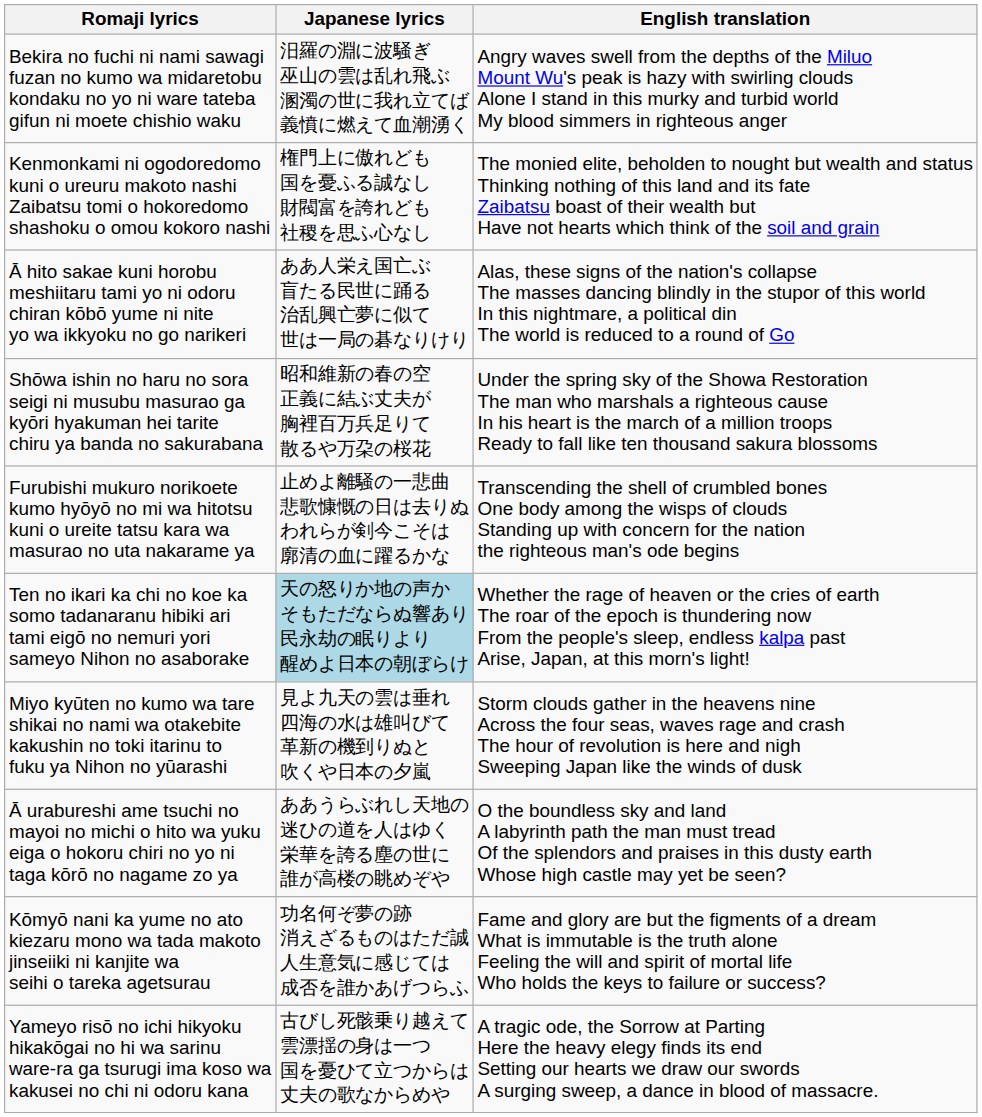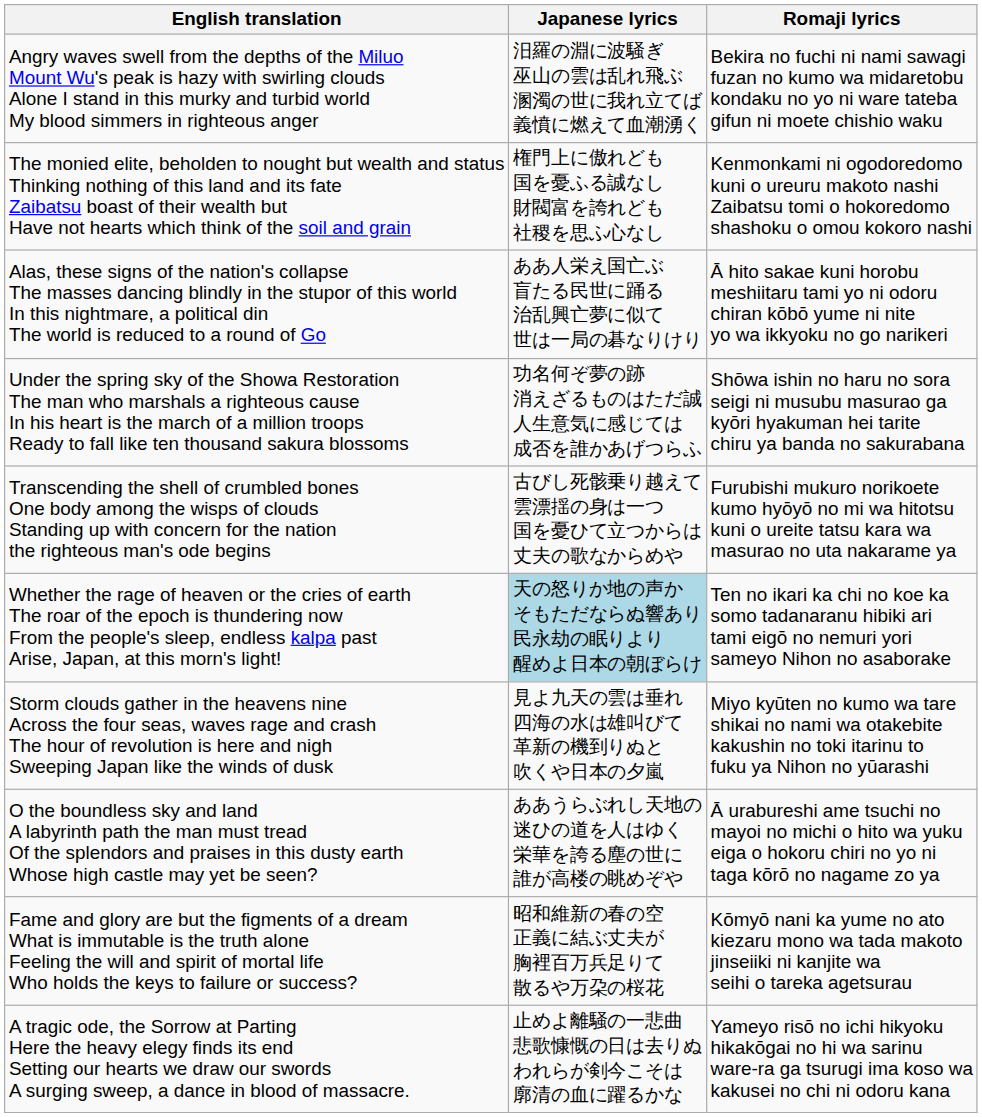columns swapped: (725, 19) <-> (140, 19)
(355, 411) 昭和維新の春の空 正義に結ぶ丈夫が 胸裡百万兵足りて 散るや万朶の桜花 -> (607, 411) 功名何ぞ夢の跡 消えざるものはただ誠 人生意気に感じては 成否を誰かあげつらふ
(374, 519) 止めよ離騒の一悲曲 悲歌慷慨の日は去りぬ われらが剣今こそは 廓清の血に躍るかな -> (607, 519) 古びし死骸乗り越えて 雲漂揺の身は一つ 国を憂ひて立つからは 丈夫の歌なからめや
(374, 950) 功名何ぞ夢の跡 消えざるものはただ誠 人生意気に感じては 成否を誰かあげつらふ -> (589, 950) 昭和維新の春の空 正義に結ぶ丈夫が 胸裡百万兵足りて 散るや万朶の桜花
(374, 1058) 古びし死骸乗り越えて 雲漂揺の身は一つ 国を憂ひて立つからは 丈夫の歌なからめや -> (607, 1058) 止めよ離騒の一悲曲 悲歌慷慨の日は去りぬ われらが剣今こそは 廓清の血に躍るかな
